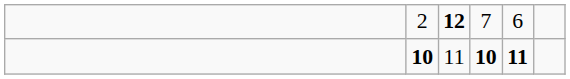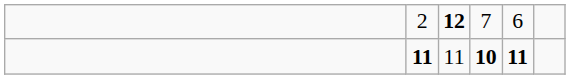(422, 56) 10 -> (422, 56) 11
